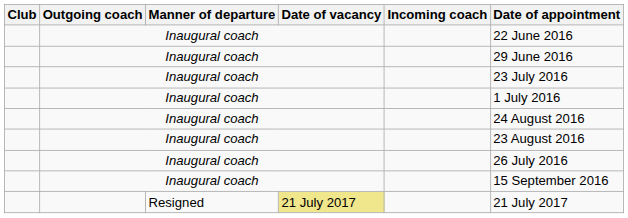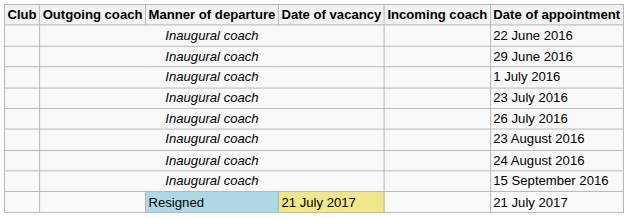(531, 77) 23 July 2016 -> (527, 77) 1 July 2016
(527, 98) 1 July 2016 -> (531, 98) 23 July 2016
(539, 118) 24 August 2016 -> (531, 118) 26 July 2016
(531, 160) 26 July 2016 -> (539, 160) 24 August 2016
(176, 202) no background -> (176, 202) lightblue background
